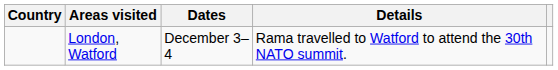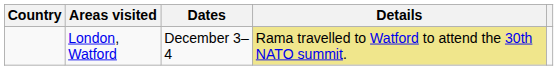(394, 45) no background -> (394, 45) khaki background
